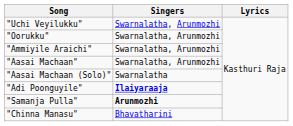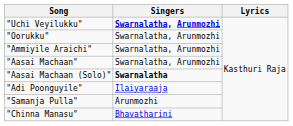(168, 24) normal -> (168, 24) bold
(141, 75) normal -> (141, 75) bold
(141, 88) bold -> (141, 88) normal
(136, 101) bold -> (136, 101) normal
